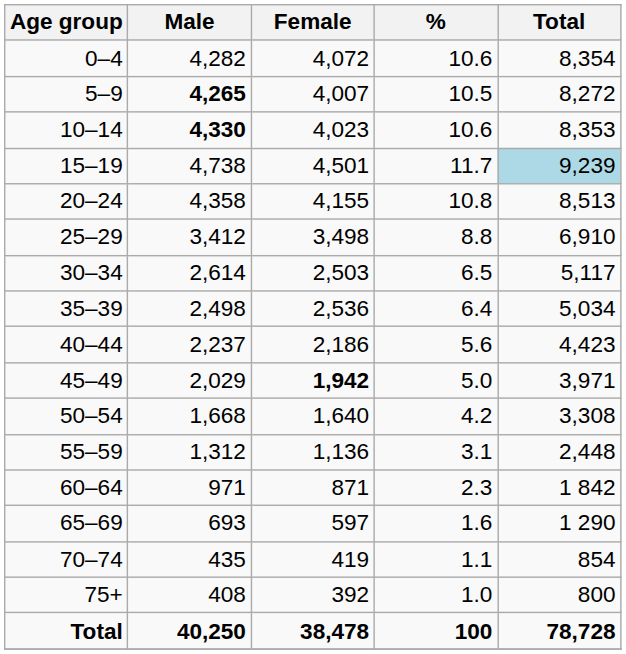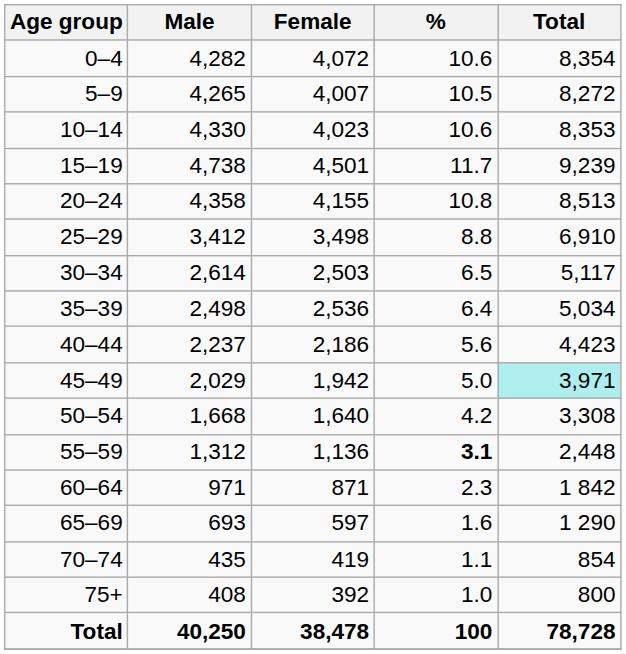(218, 93) bold -> (218, 93) normal
(218, 129) bold -> (218, 129) normal
(587, 165) lightblue background -> (587, 165) no background
(341, 380) bold -> (341, 380) normal
(587, 380) no background -> (587, 380) paleturquoise background
(477, 451) normal -> (477, 451) bold
